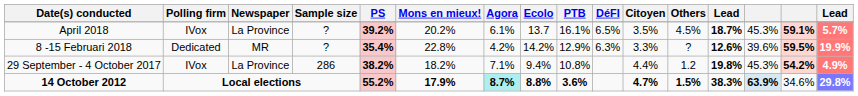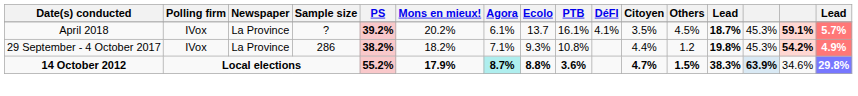(608, 31) 6.5% -> (607, 31) 4.1%
- row: (84, 48)
(539, 65) 9.4% -> (538, 48) 9.3%
